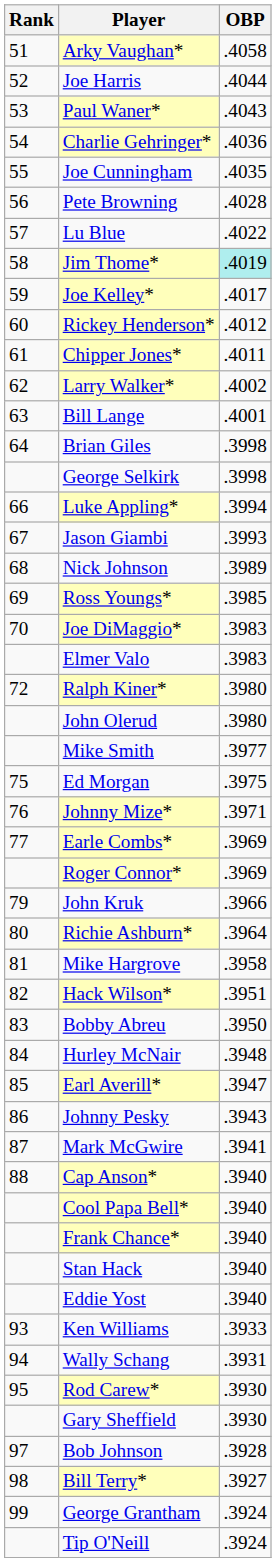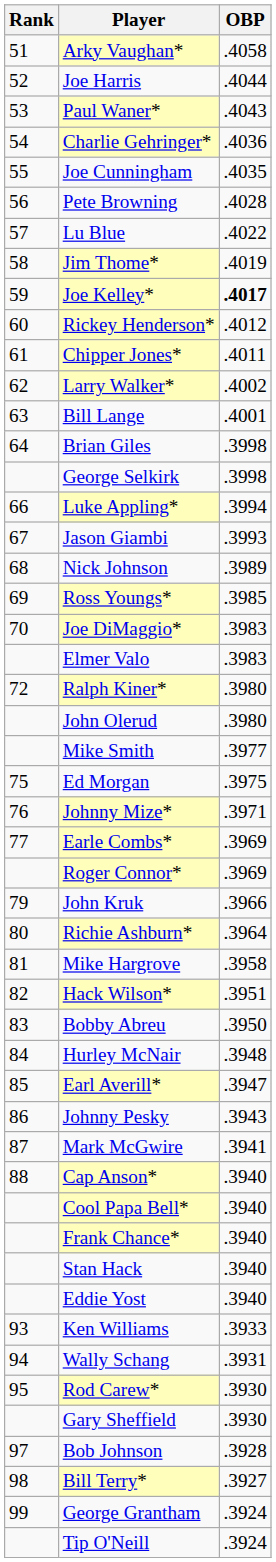(245, 263) paleturquoise background -> (245, 263) no background
(245, 293) normal -> (245, 293) bold
